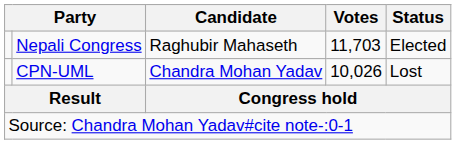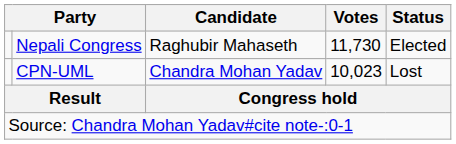(355, 44) 11,703 -> (355, 44) 11,730
(356, 71) 10,026 -> (356, 71) 10,023
